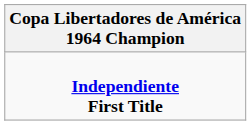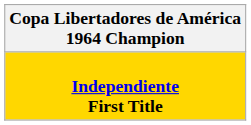(125, 95) no background -> (125, 95) gold background
